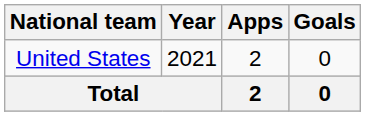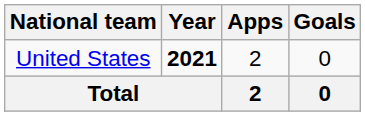(192, 57) normal -> (192, 57) bold
